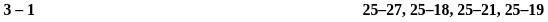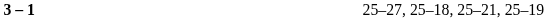(453, 9) bold -> (453, 9) normal
